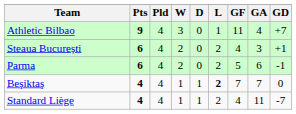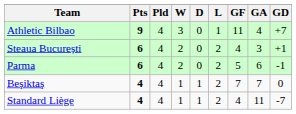(218, 83) bold -> (218, 83) normal
